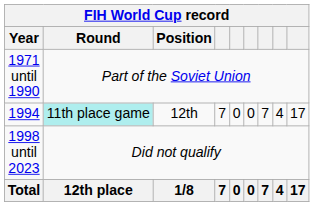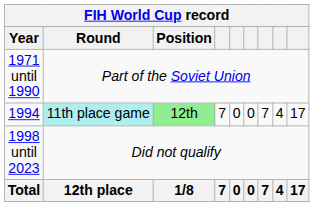(184, 114) no background -> (184, 114) lightgreen background
